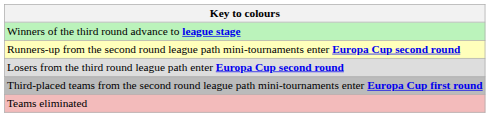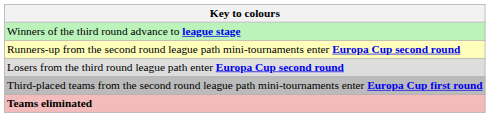(47, 103) normal -> (50, 103) bold
